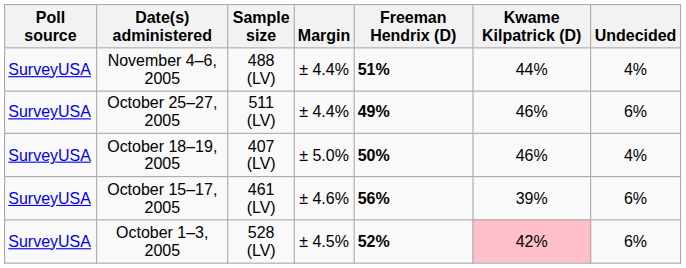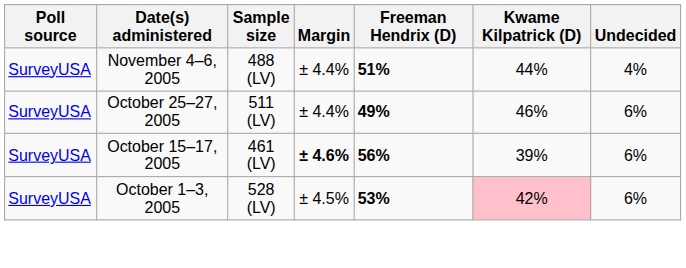- row: (162, 155)
(324, 199) normal -> (324, 155) bold
(374, 242) 52% -> (374, 199) 53%
